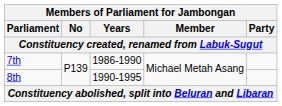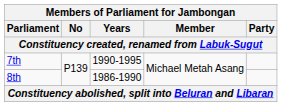(117, 61) 1986-1990 -> (117, 61) 1990-1995
(117, 77) 1990-1995 -> (117, 77) 1986-1990
